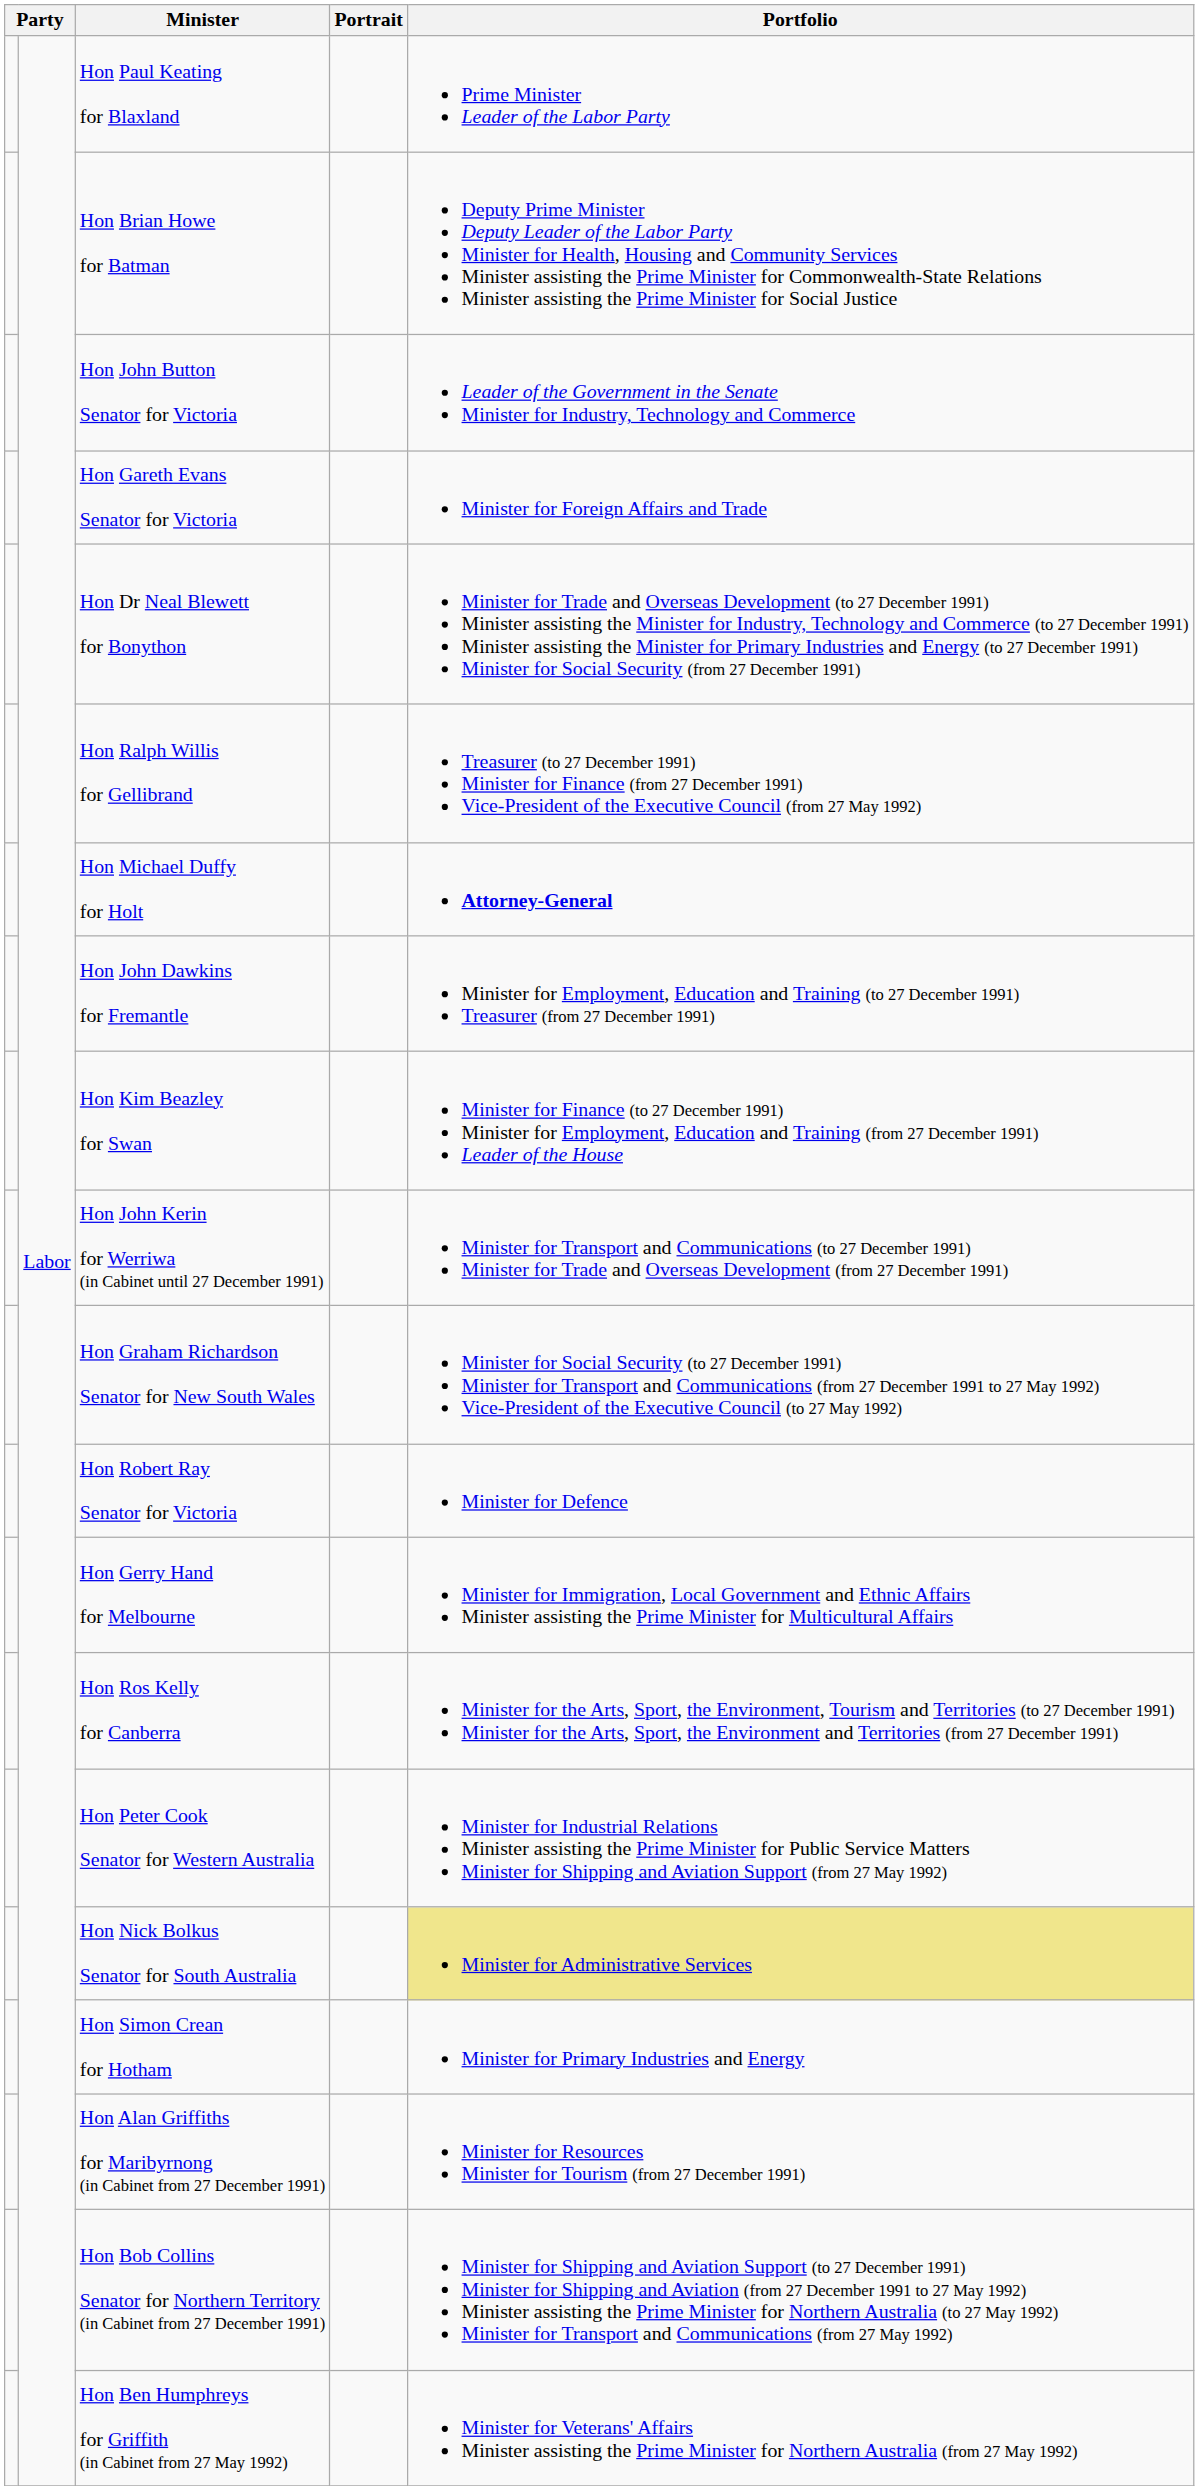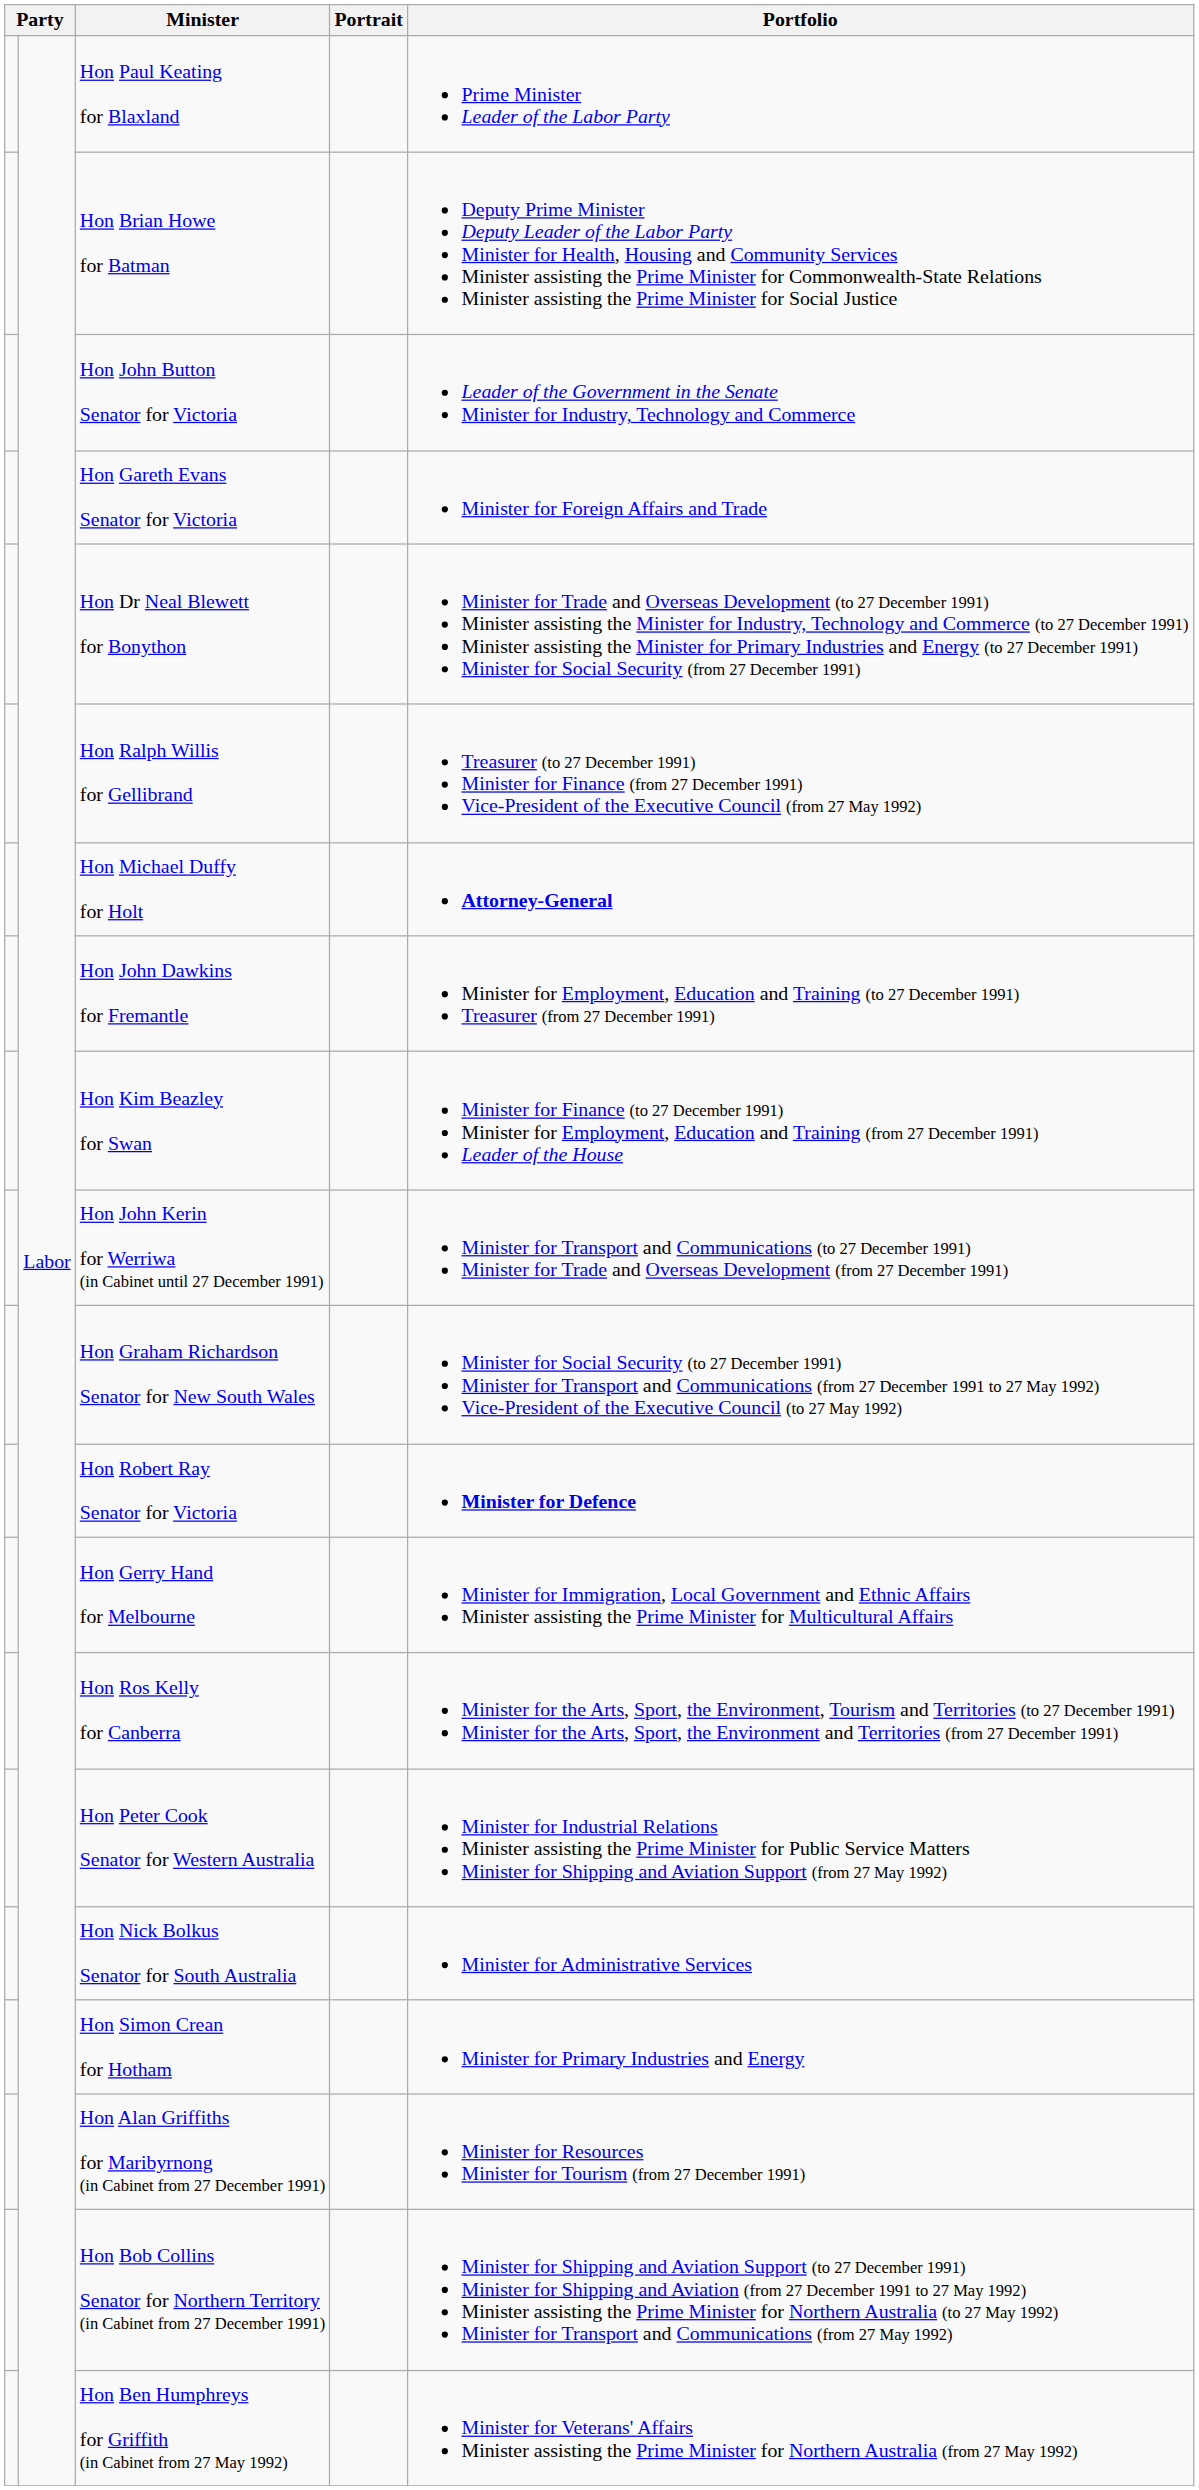(800, 1502) normal -> (800, 1502) bold
(800, 1965) khaki background -> (800, 1965) no background
